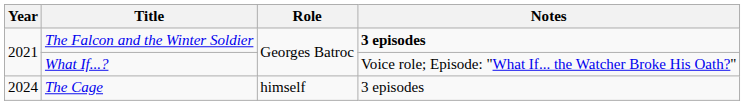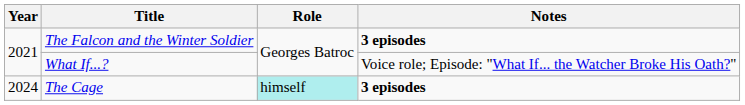(283, 87) no background -> (283, 87) paleturquoise background
(392, 87) normal -> (393, 87) bold
